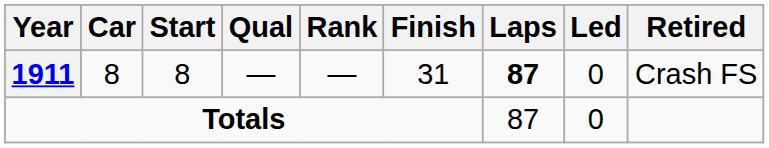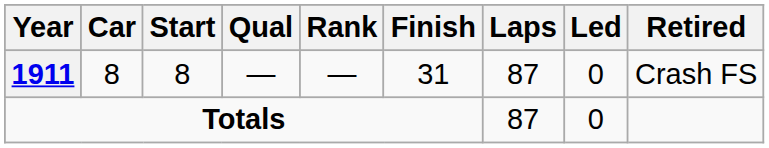(523, 73) bold -> (523, 73) normal
